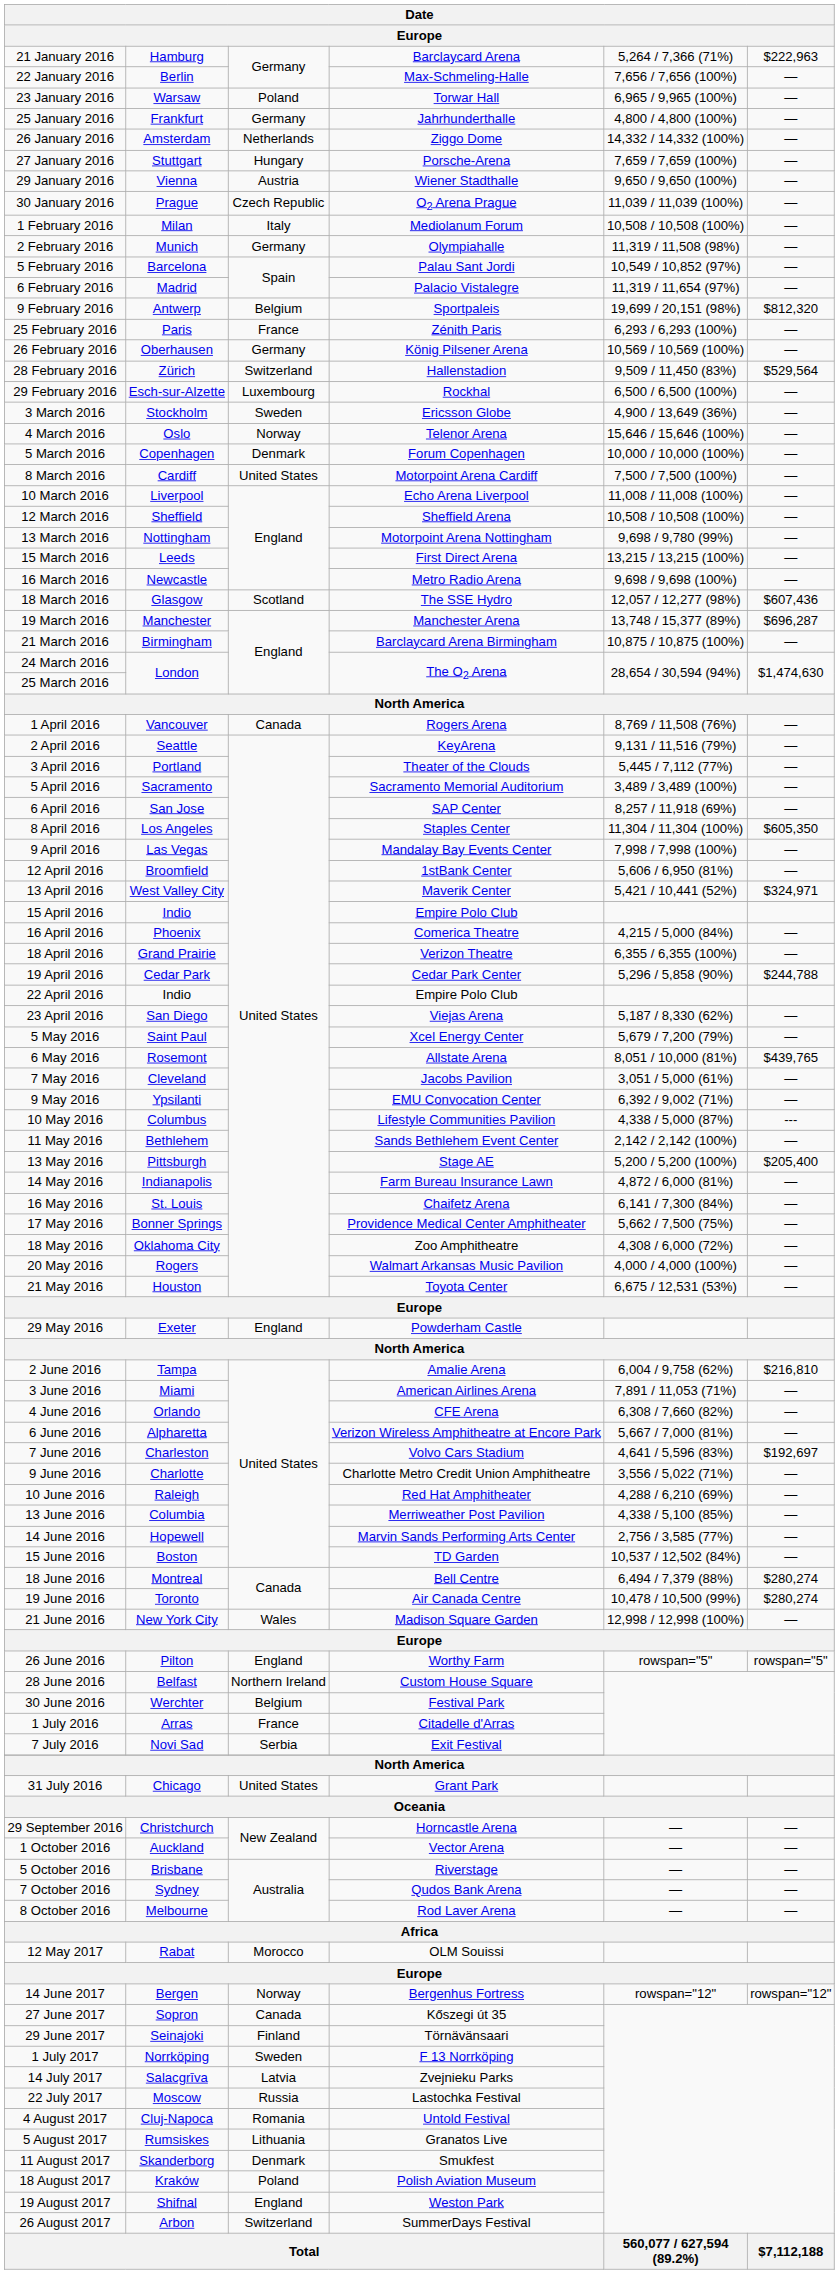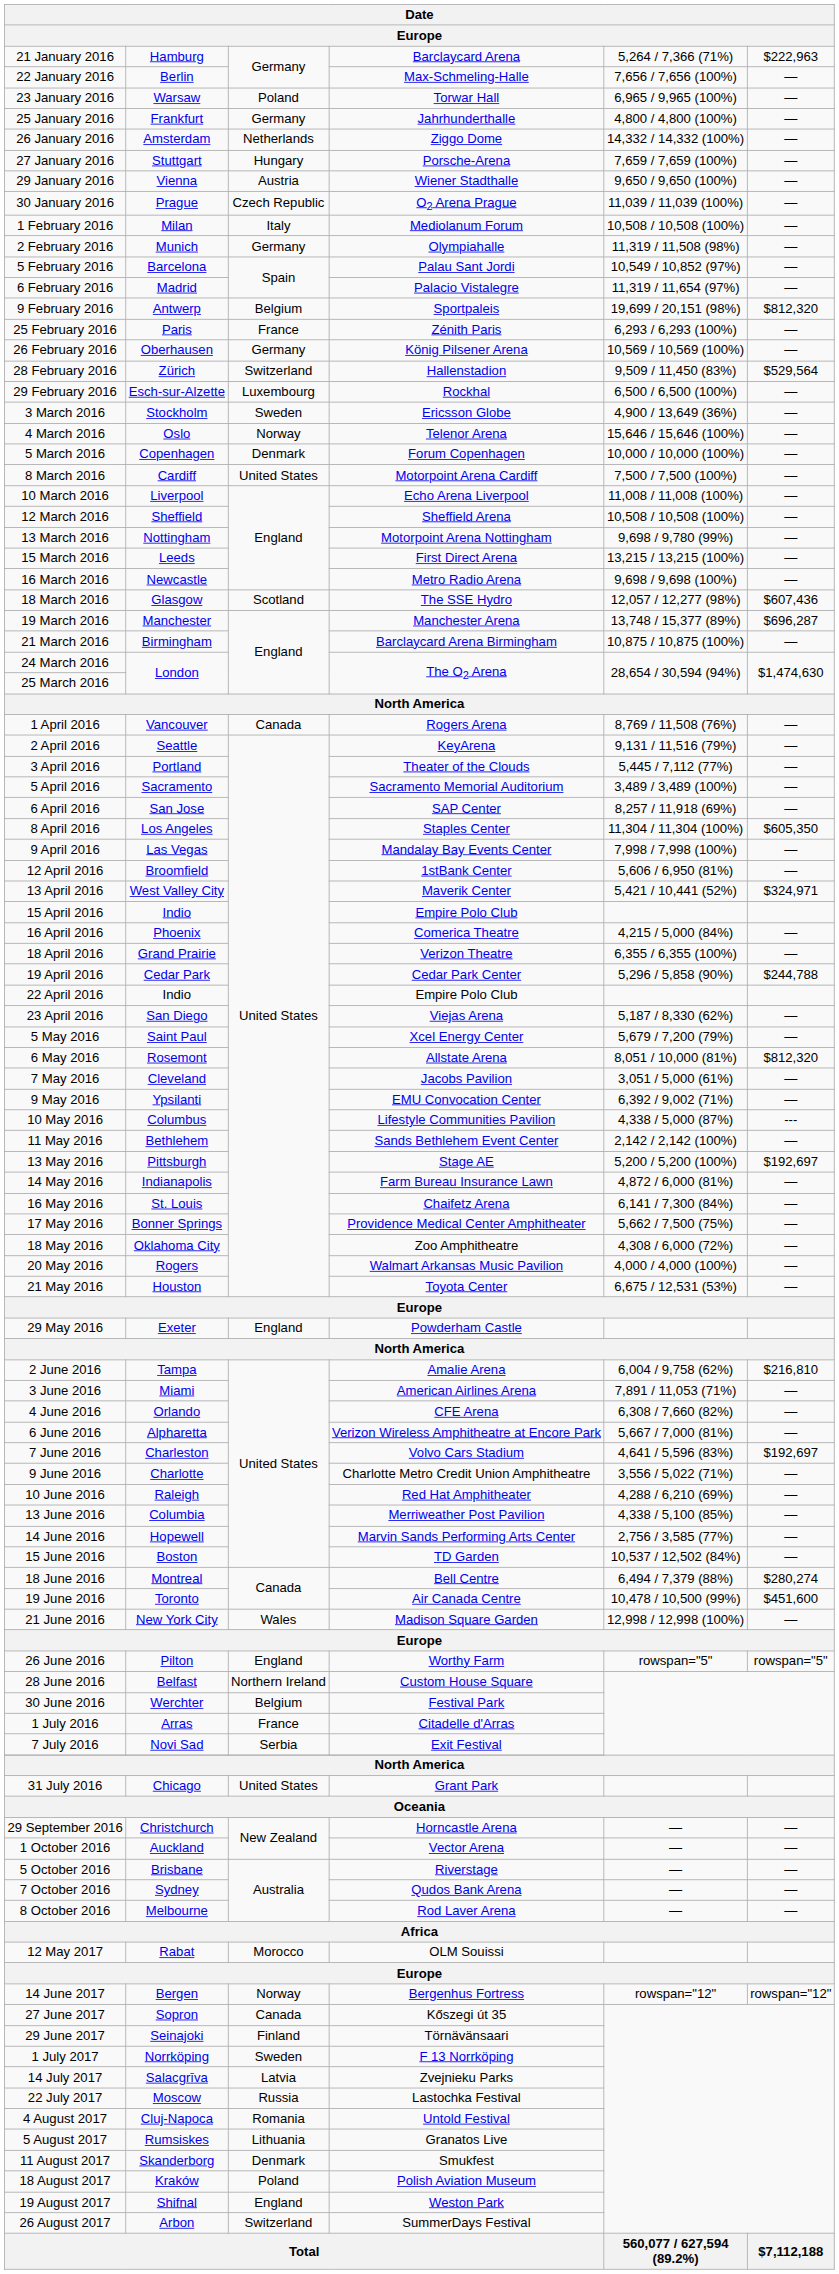(791, 1057) $439,765 -> (791, 1057) $812,320
(791, 1161) $205,400 -> (791, 1161) $192,697
(791, 1598) $280,274 -> (791, 1598) $451,600
